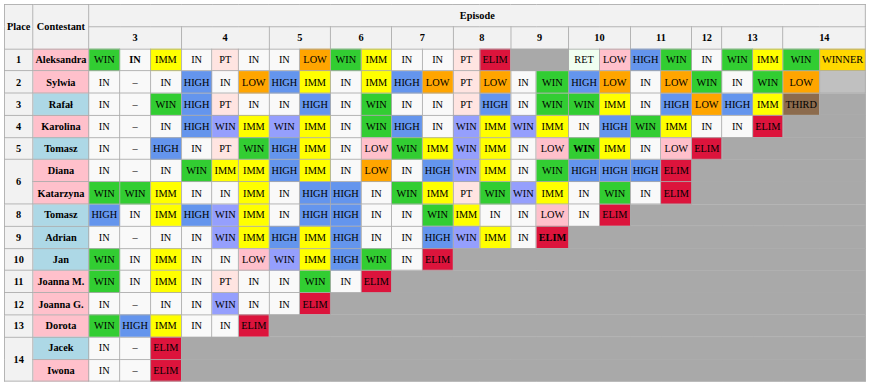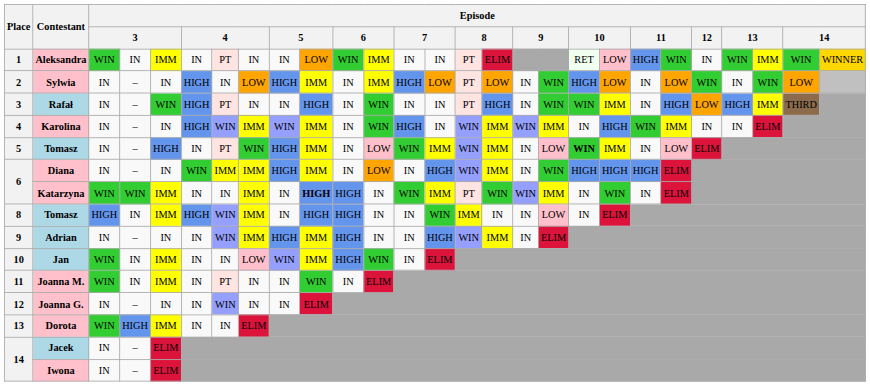(135, 60) bold -> (135, 60) normal
(315, 193) normal -> (316, 193) bold
(552, 237) bold -> (554, 237) normal
